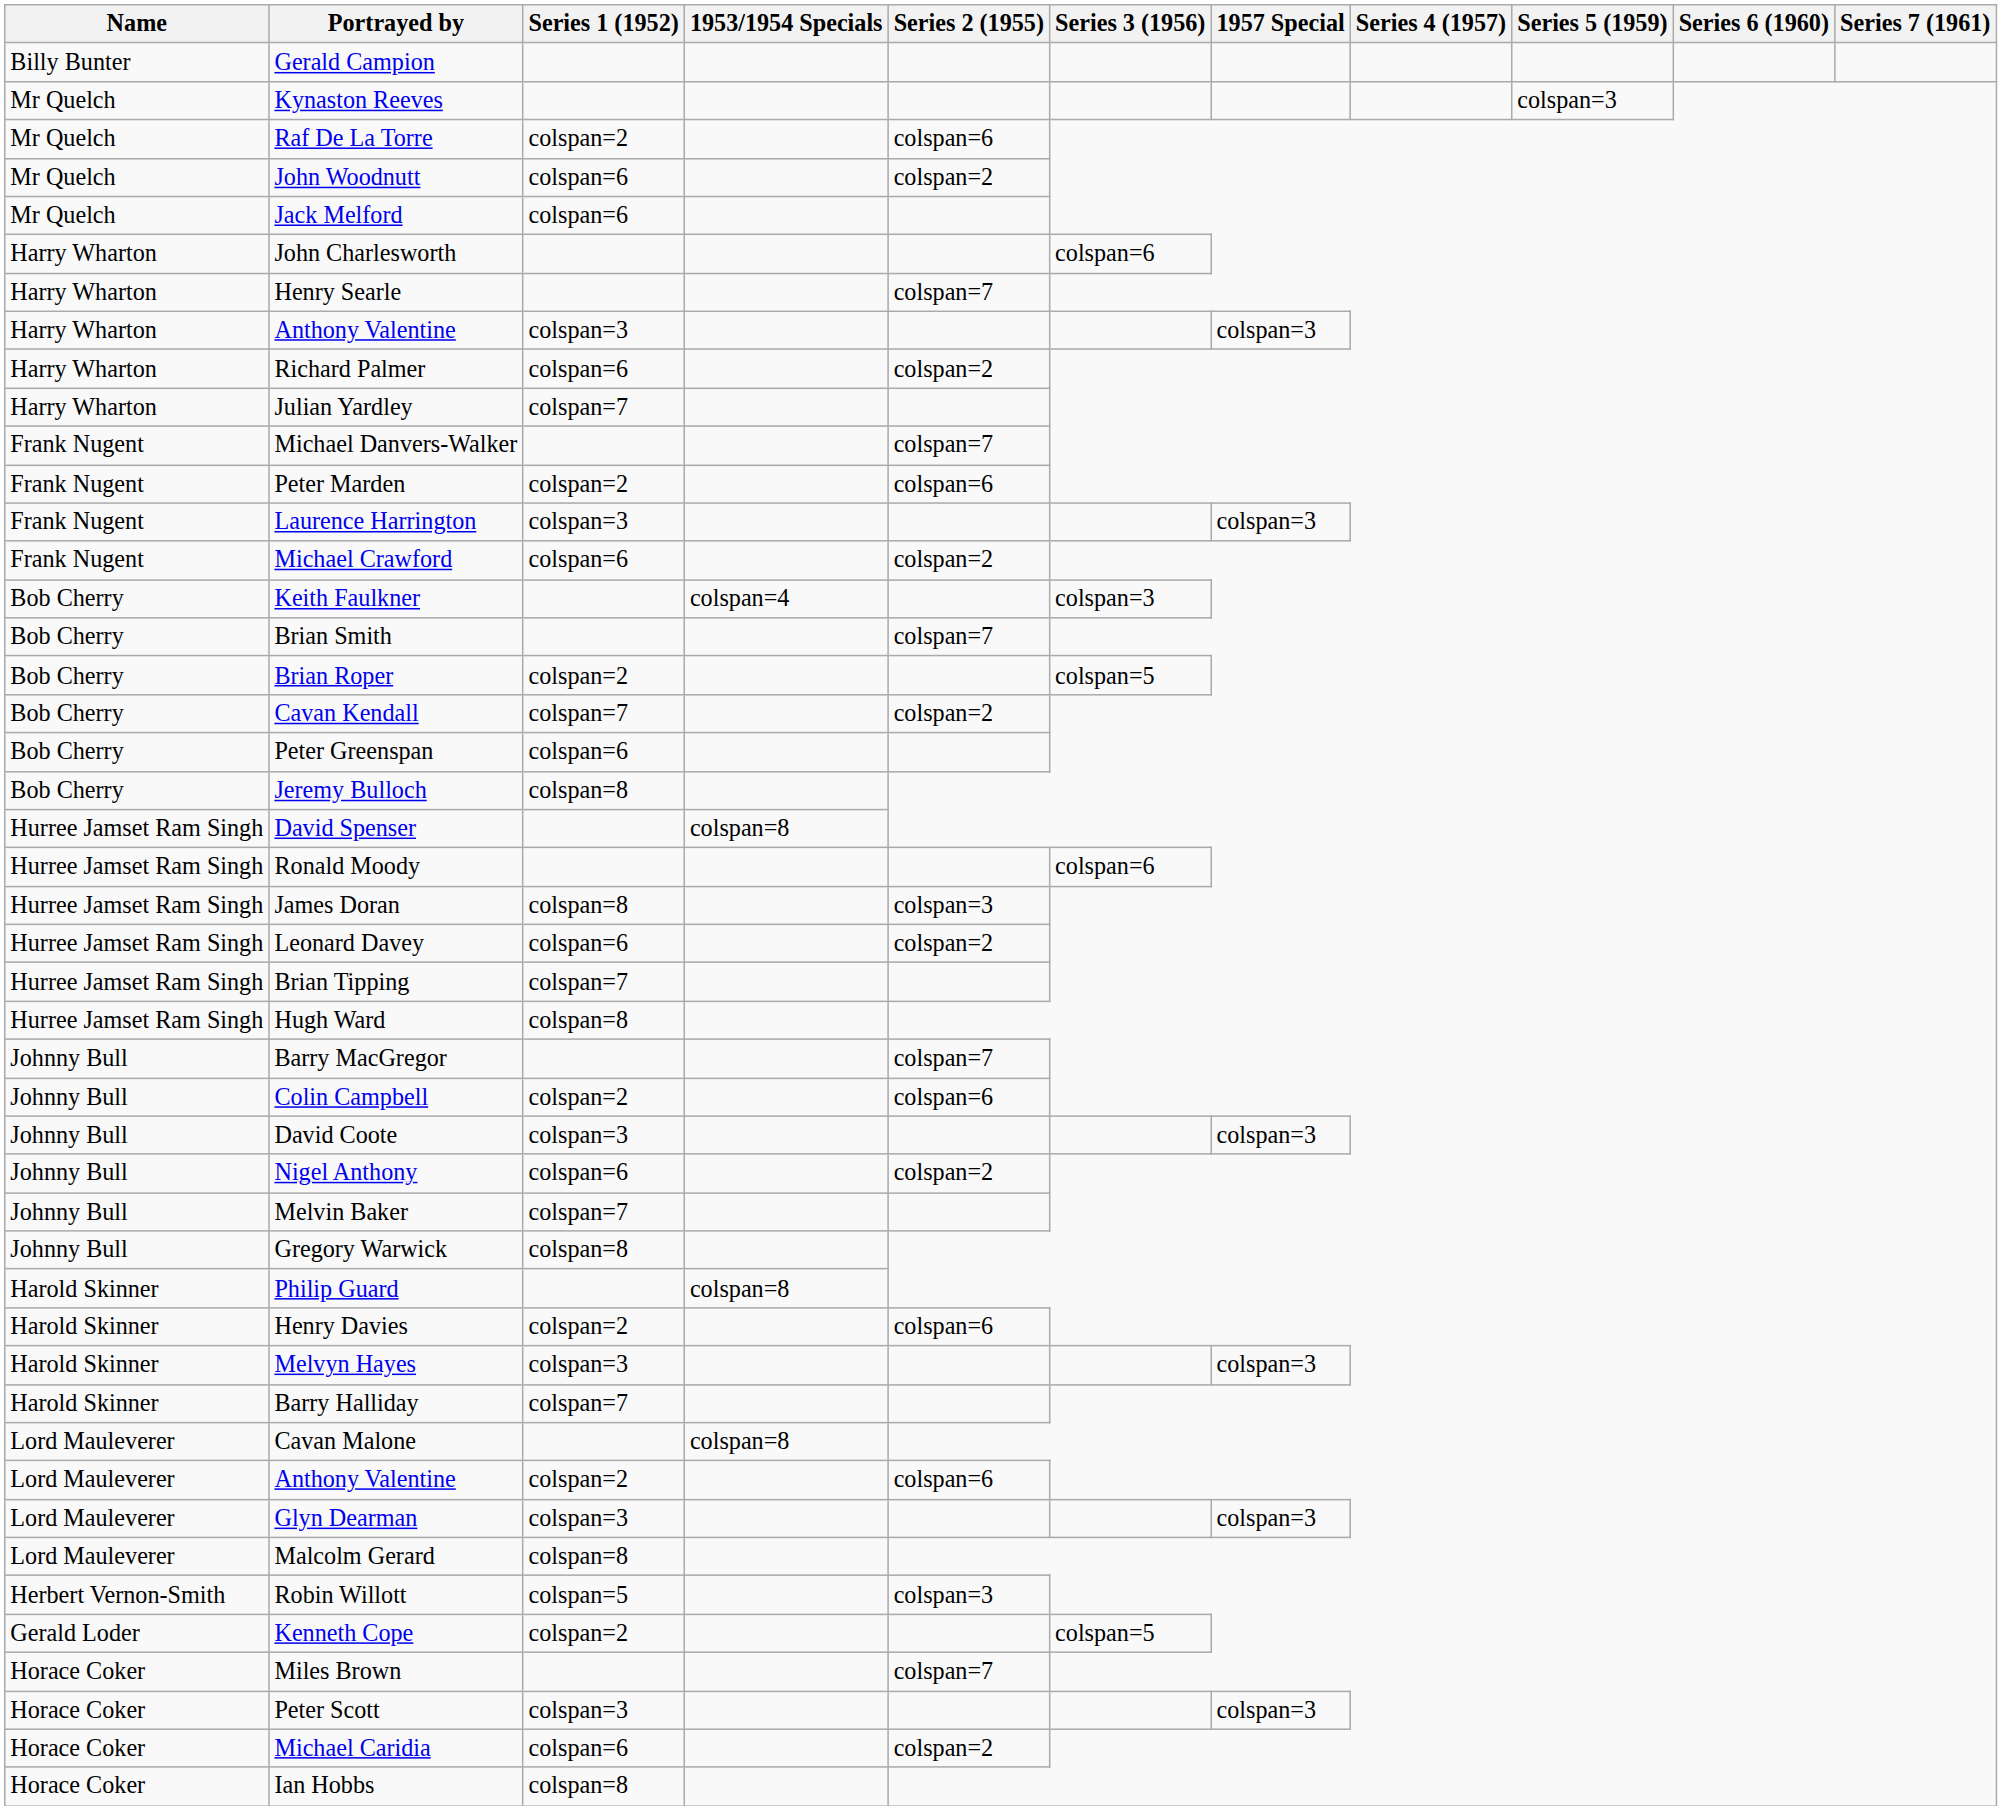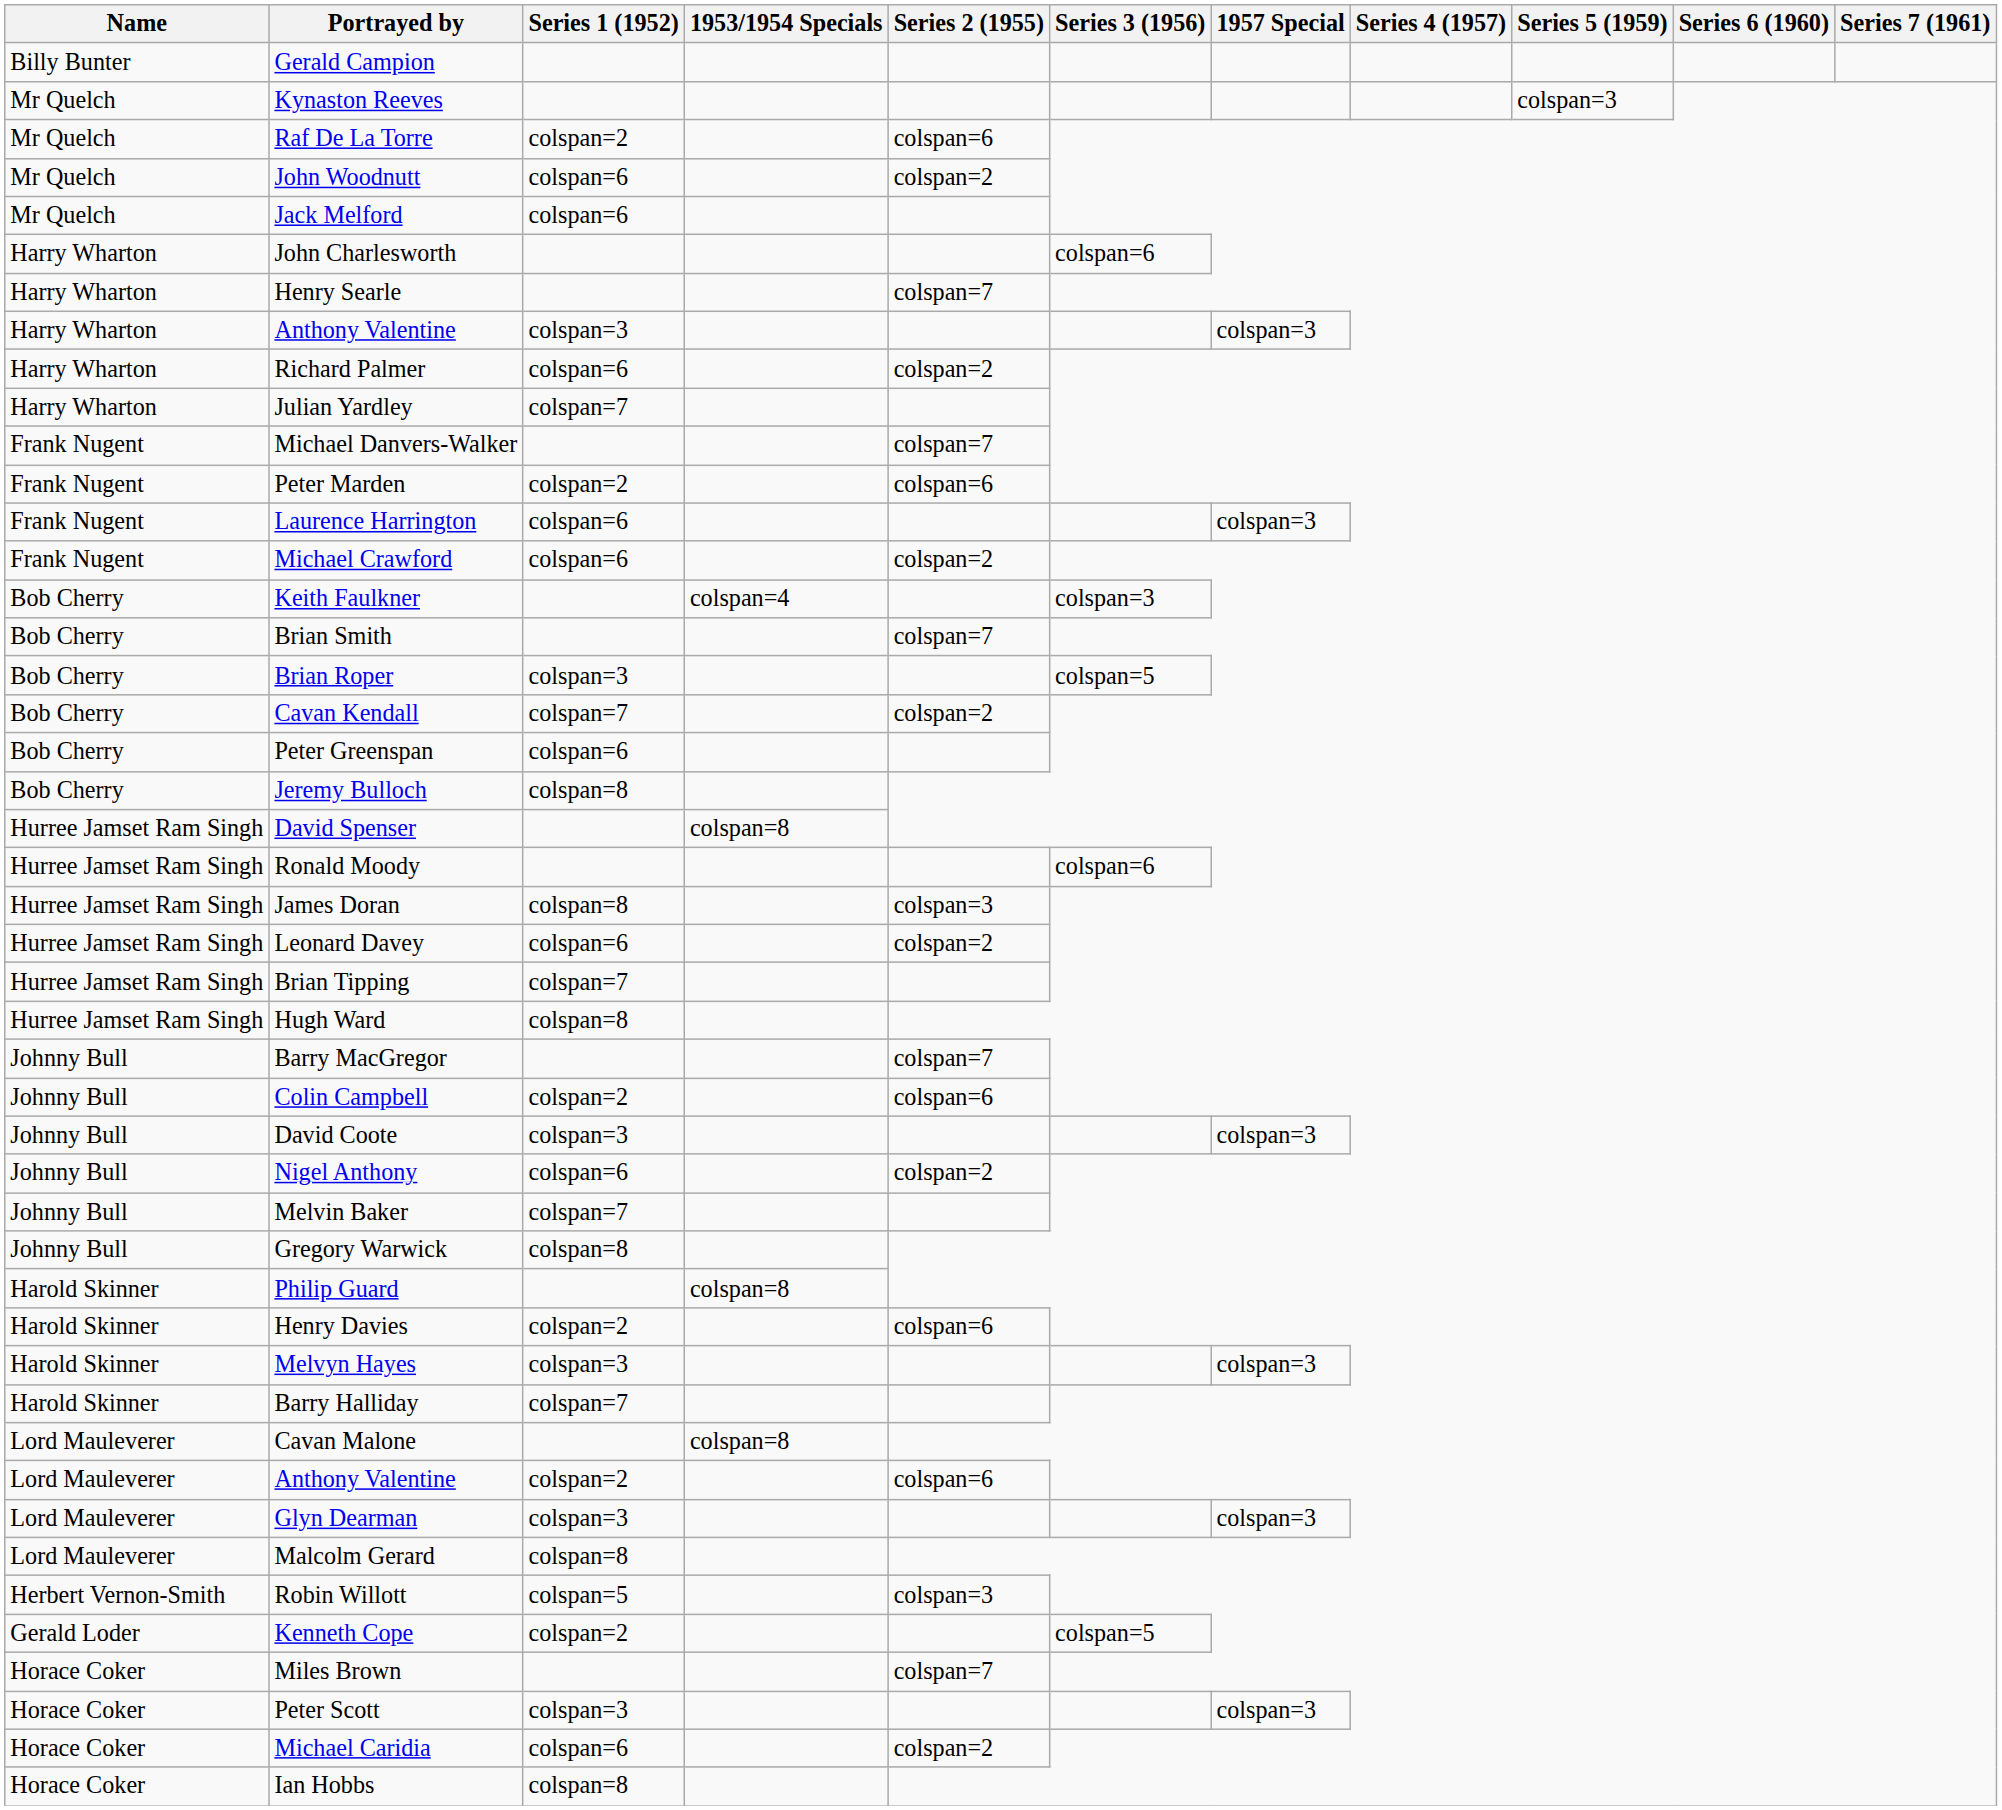(578, 521) colspan=3 -> (578, 521) colspan=6
(578, 675) colspan=2 -> (578, 675) colspan=3
